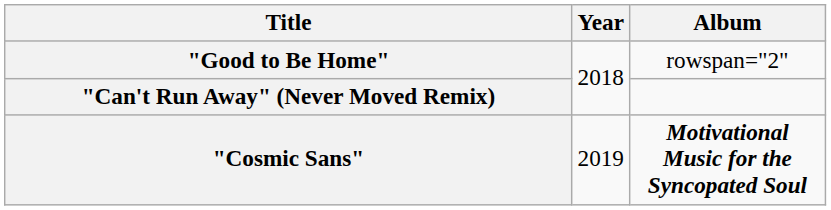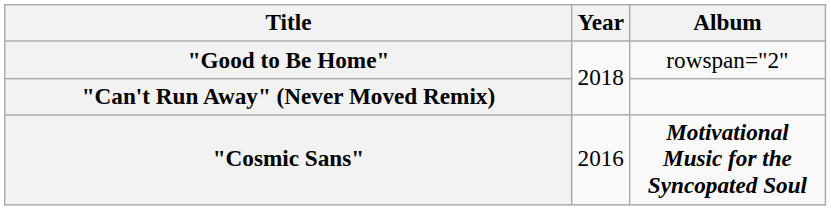(601, 159) 2019 -> (601, 159) 2016
